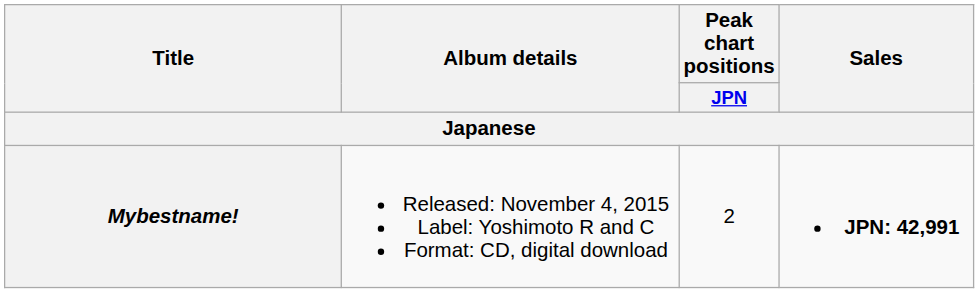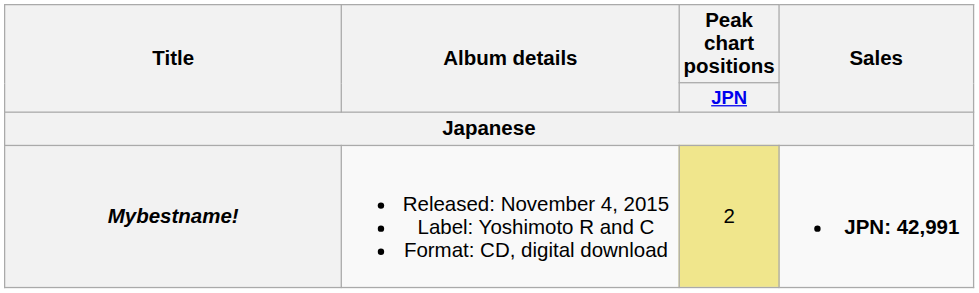(729, 215) no background -> (729, 215) khaki background
